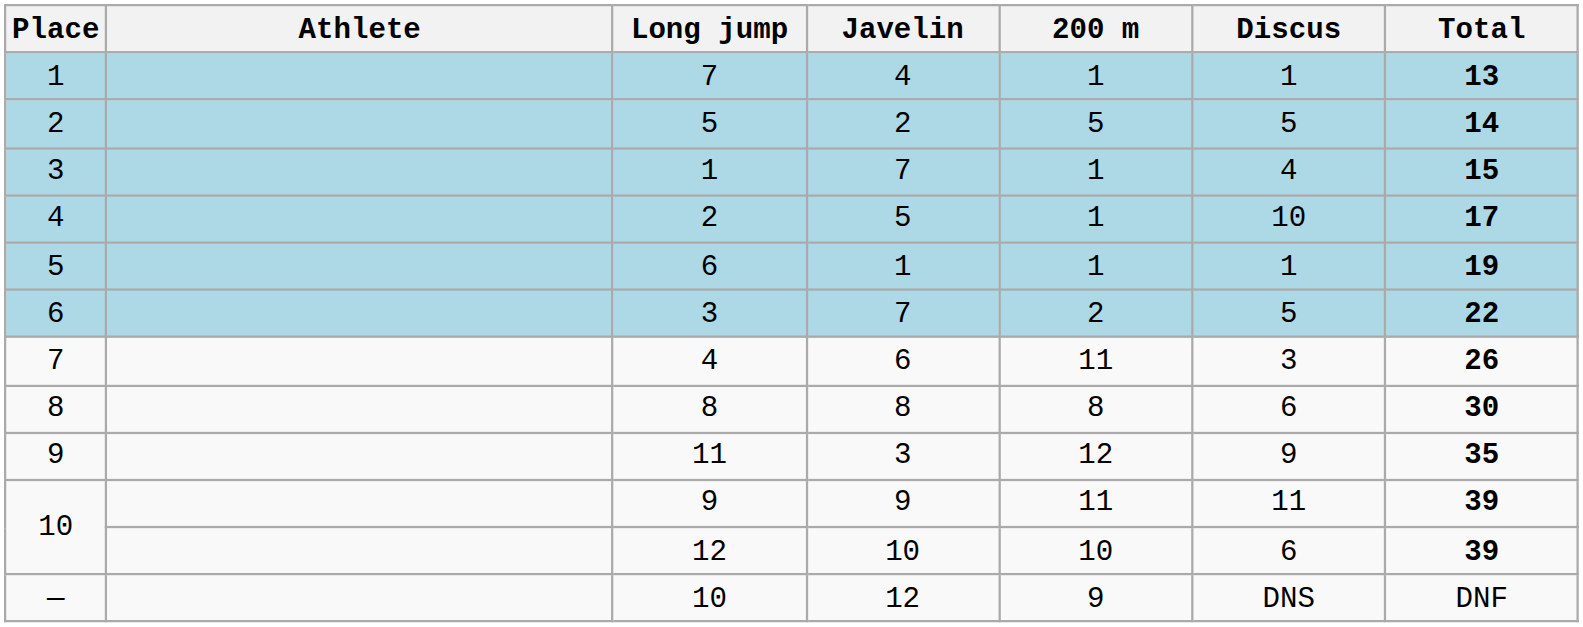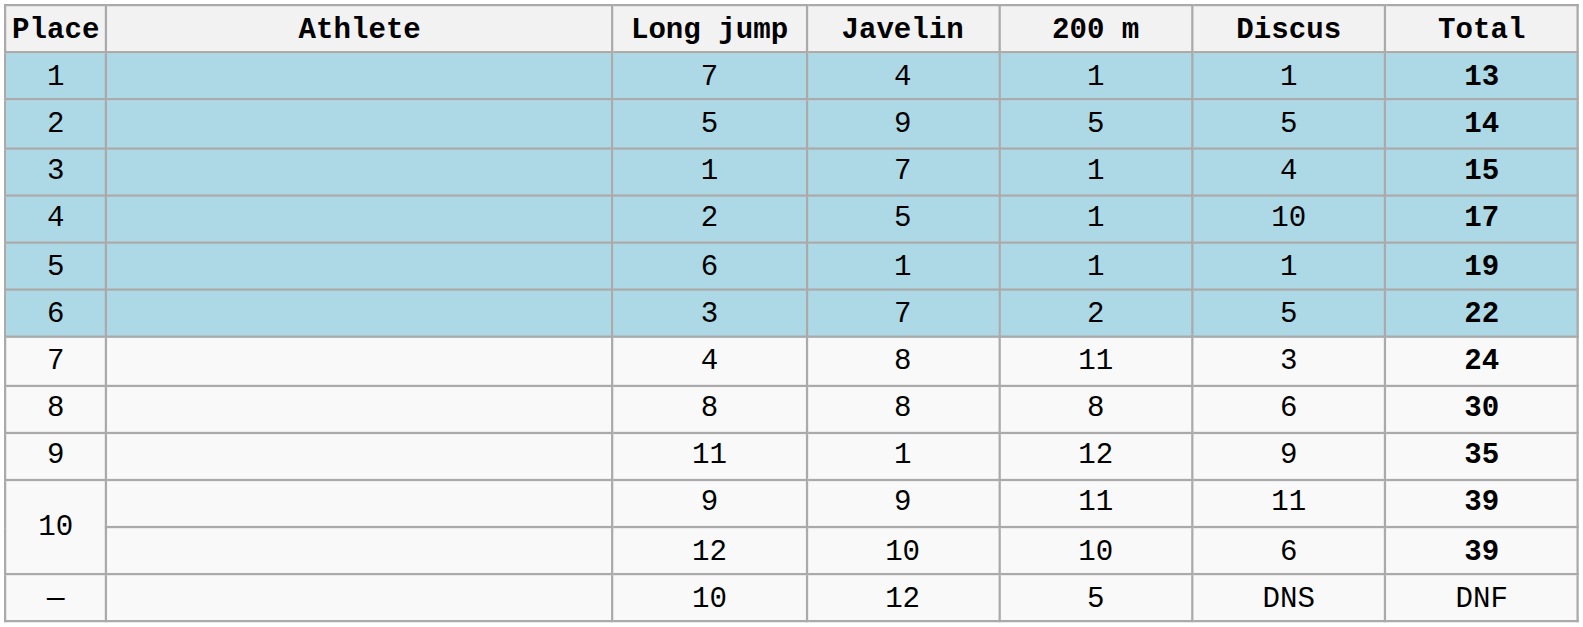(903, 124) 2 -> (903, 124) 9
(903, 361) 6 -> (903, 361) 8
(1482, 361) 26 -> (1482, 361) 24
(903, 456) 3 -> (903, 456) 1
(1096, 598) 9 -> (1096, 598) 5
